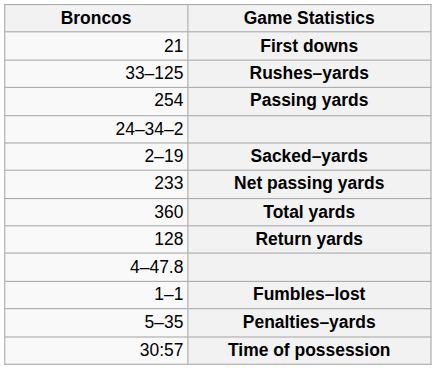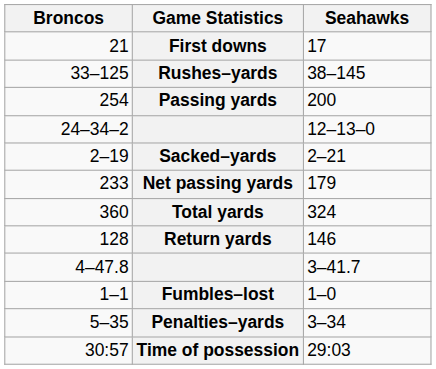+ column: (367, 18)
